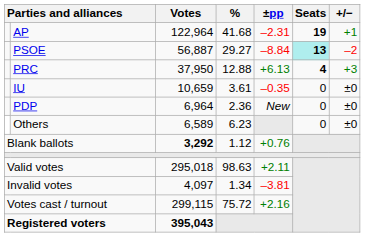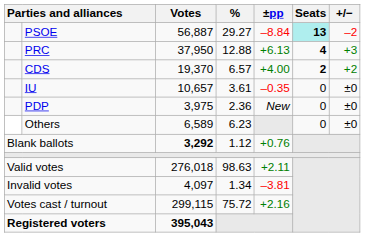- row: (21, 32)
+ row: (37, 69)
(195, 87) 10,659 -> (195, 87) 10,657
(199, 106) 6,964 -> (199, 106) 3,975
(192, 167) 295,018 -> (192, 167) 276,018
